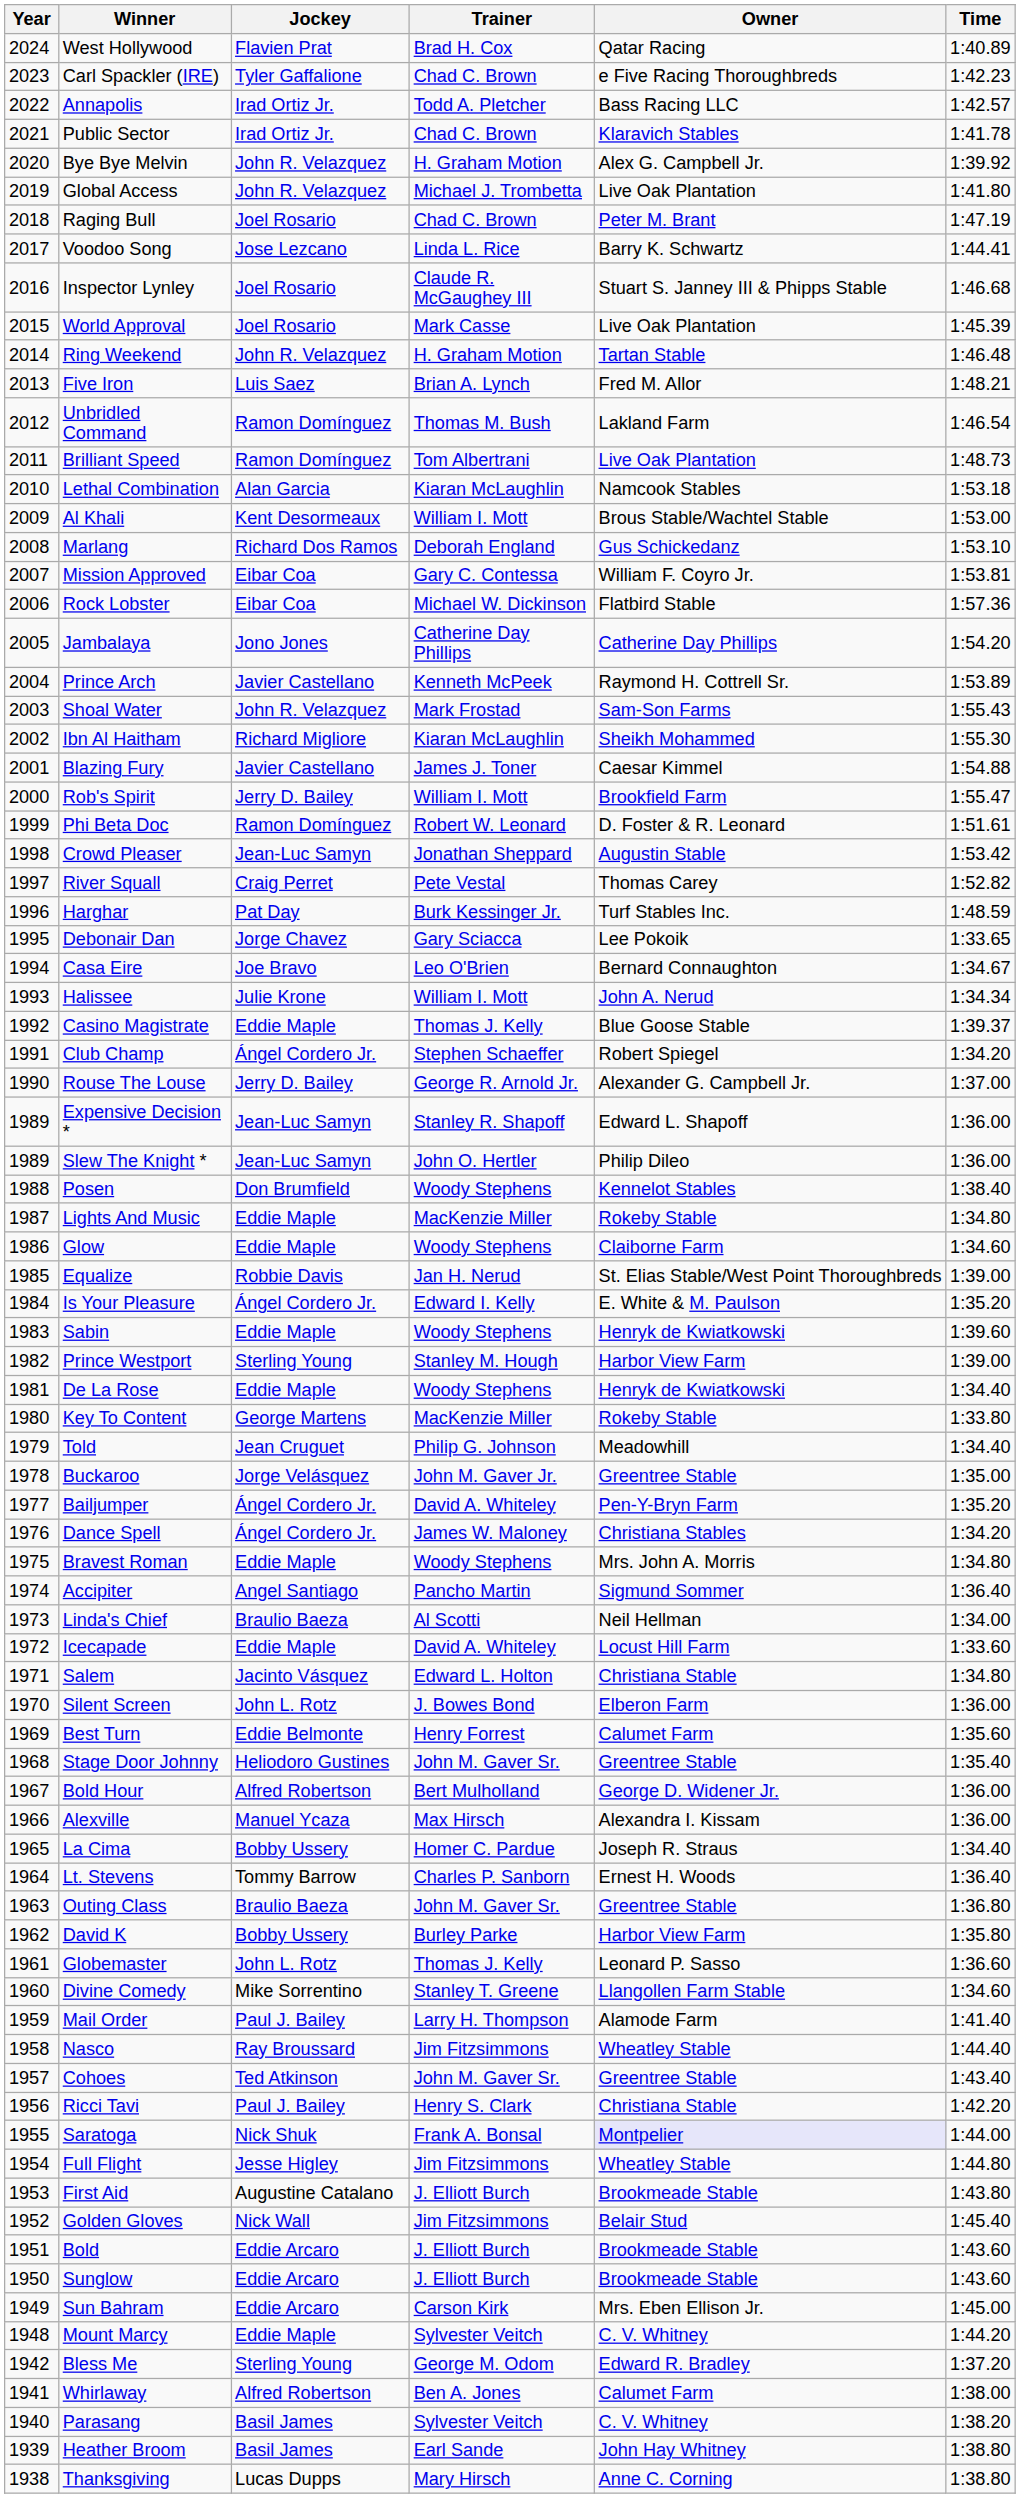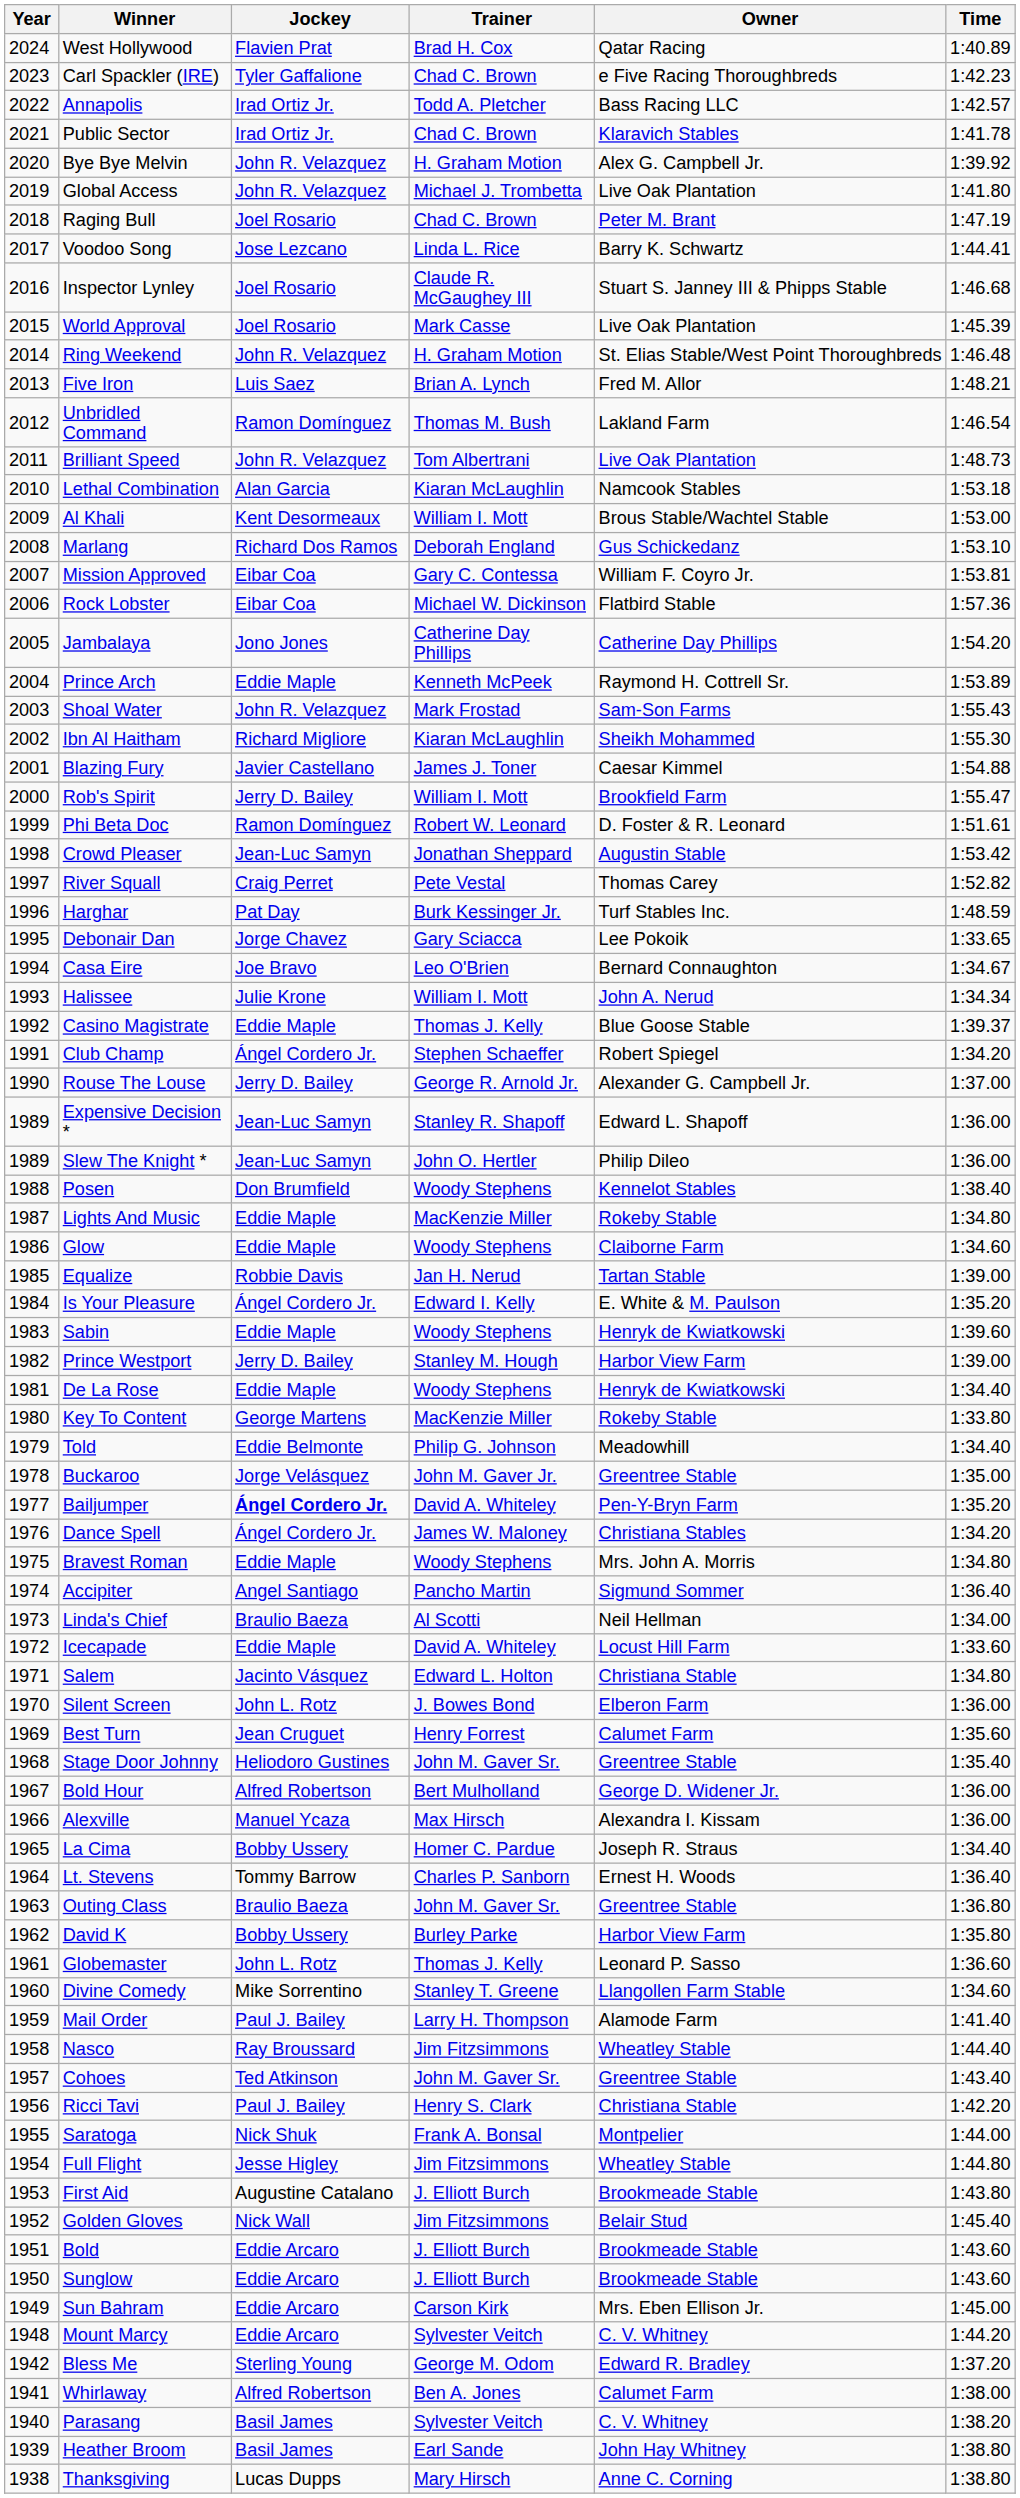(652, 355) Tartan Stable -> (770, 355) St. Elias Stable/West Point Thoroughbreds
(313, 461) Ramon Domínguez -> (311, 461) John R. Velazquez
(305, 682) Javier Castellano -> (285, 682) Eddie Maple
(770, 1275) St. Elias Stable/West Point Thoroughbreds -> (652, 1275) Tartan Stable
(294, 1361) Sterling Young -> (294, 1361) Jerry D. Bailey
(289, 1447) Jean Cruguet -> (299, 1447) Eddie Belmonte
(306, 1505) normal -> (311, 1505) bold
(299, 1734) Eddie Belmonte -> (289, 1734) Jean Cruguet
(641, 2135) lavender background -> (641, 2135) no background
(285, 2336) Eddie Maple -> (287, 2336) Eddie Arcaro
